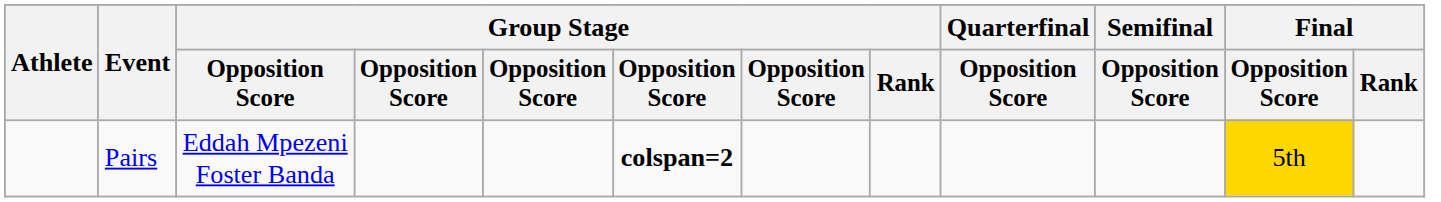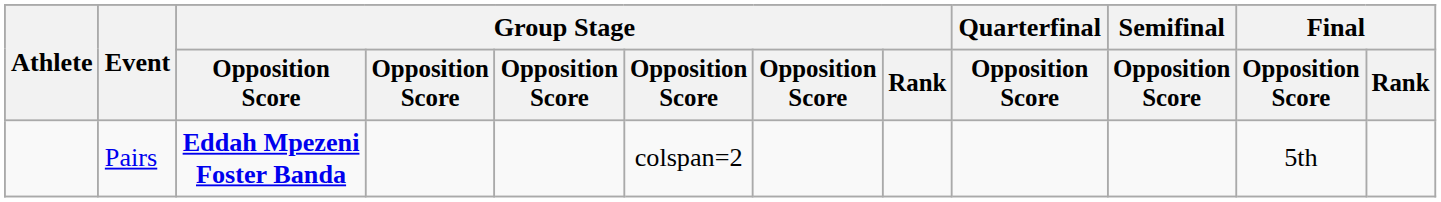(265, 157) normal -> (271, 157) bold
(677, 157) bold -> (689, 157) normal
(1289, 157) gold background -> (1301, 157) no background
